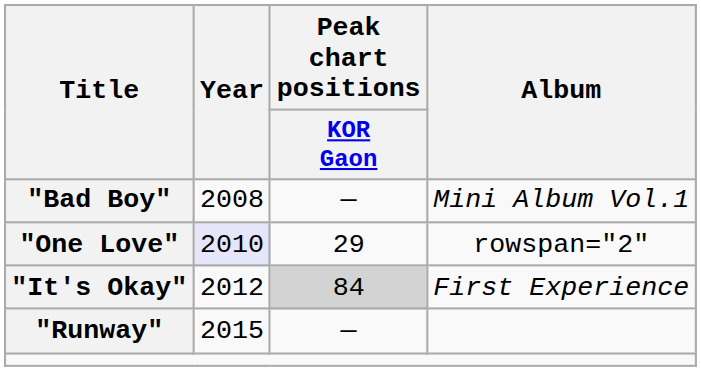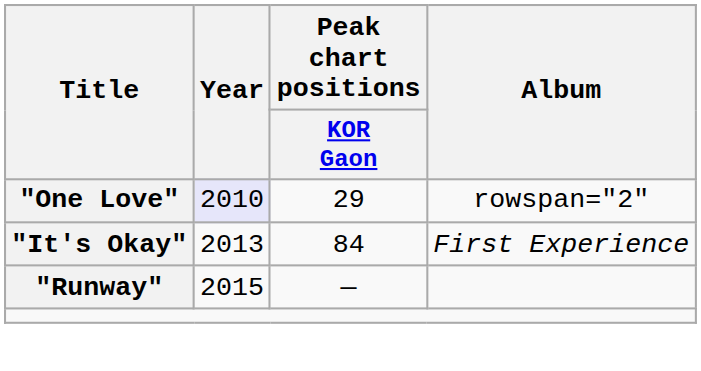- row: (99, 201)
(232, 288) 2012 -> (232, 244) 2013
(349, 288) lightgrey background -> (349, 244) no background
